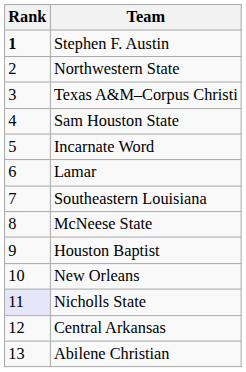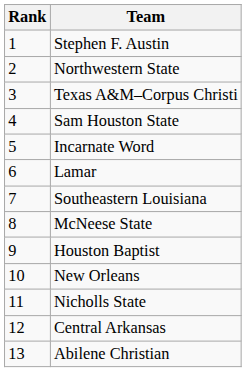(12, 43) bold -> (12, 43) normal
(16, 302) lavender background -> (16, 302) no background
